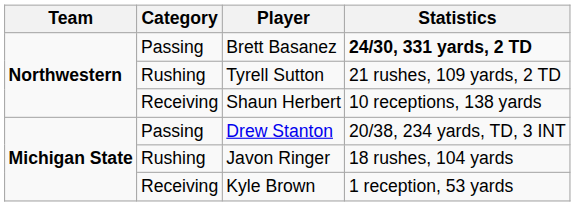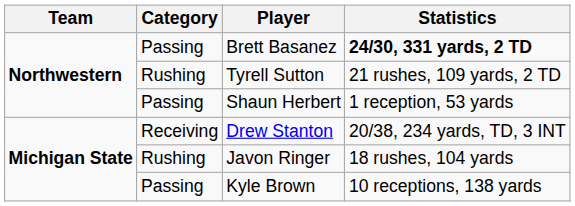(180, 102) Receiving -> (172, 102) Passing
(445, 102) 10 receptions, 138 yards -> (431, 102) 1 reception, 53 yards
(172, 130) Passing -> (180, 130) Receiving
(180, 186) Receiving -> (172, 186) Passing
(431, 186) 1 reception, 53 yards -> (445, 186) 10 receptions, 138 yards
